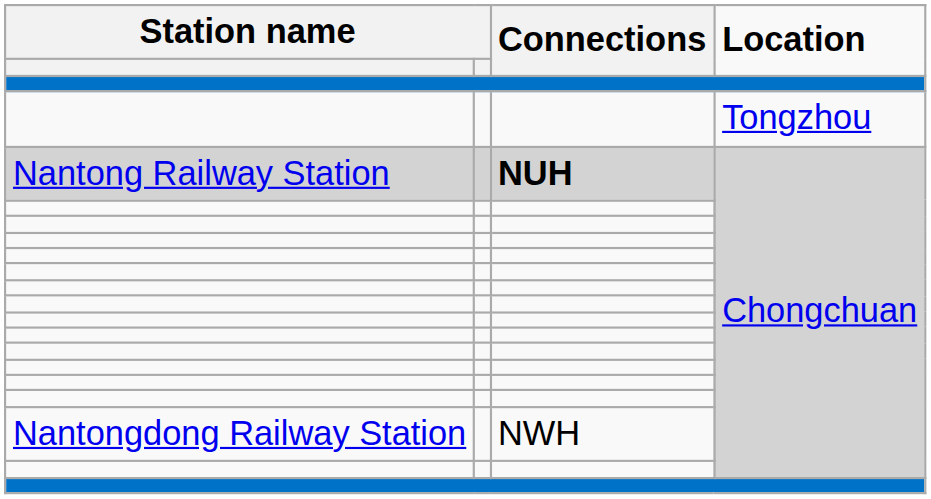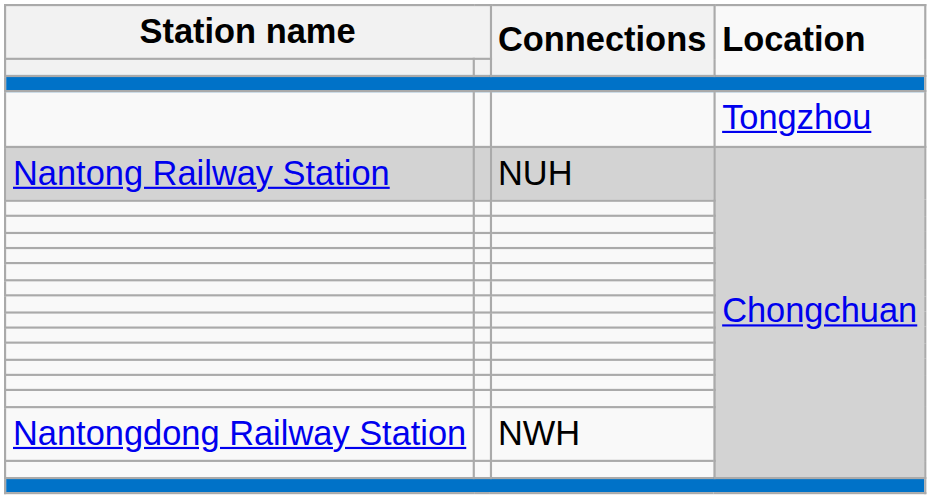(535, 172) bold -> (535, 172) normal
